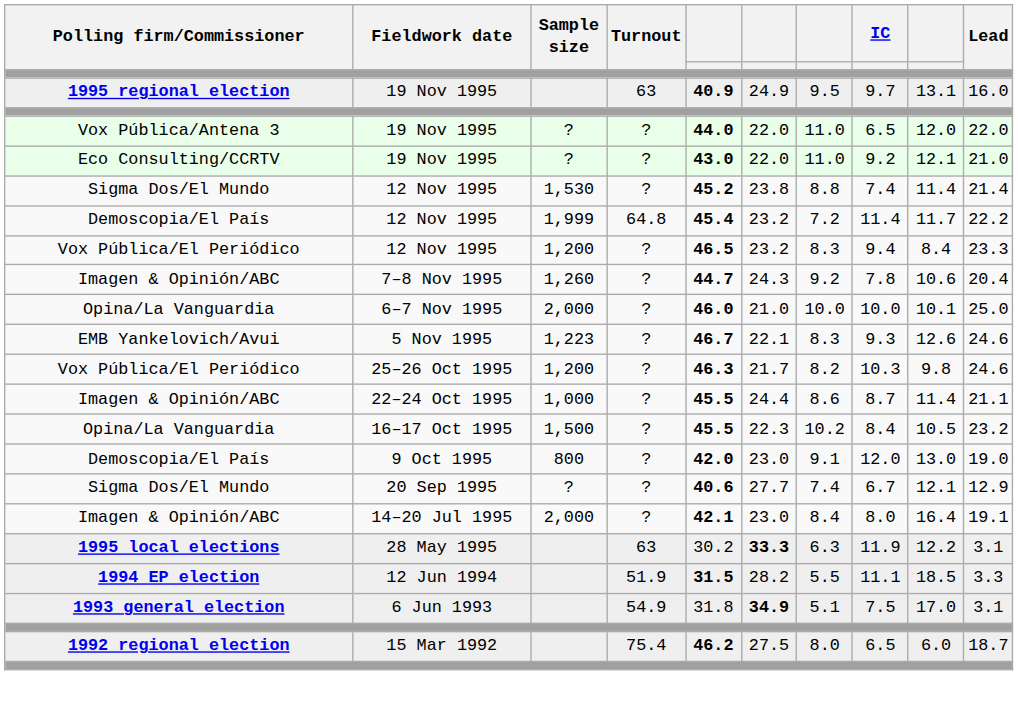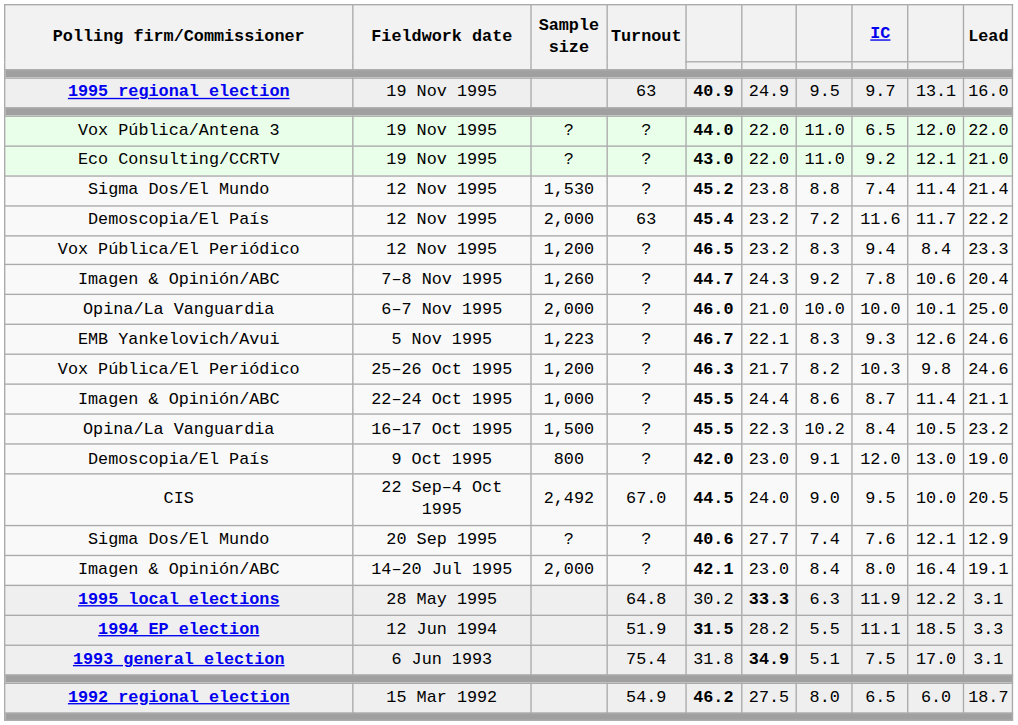(569, 221) 1,999 -> (569, 221) 2,000
(646, 221) 64.8 -> (646, 221) 63
(880, 221) 11.4 -> (880, 221) 11.6
+ row: (179, 500)
(880, 489) 6.7 -> (880, 541) 7.6
(646, 549) 63 -> (646, 600) 64.8
(646, 608) 54.9 -> (646, 660) 75.4
(646, 646) 75.4 -> (646, 698) 54.9
